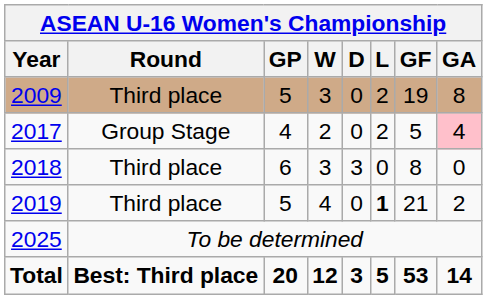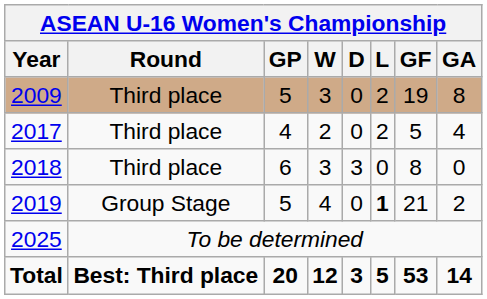(166, 131) Group Stage -> (166, 131) Third place
(459, 131) pink background -> (459, 131) no background
(166, 203) Third place -> (166, 203) Group Stage
